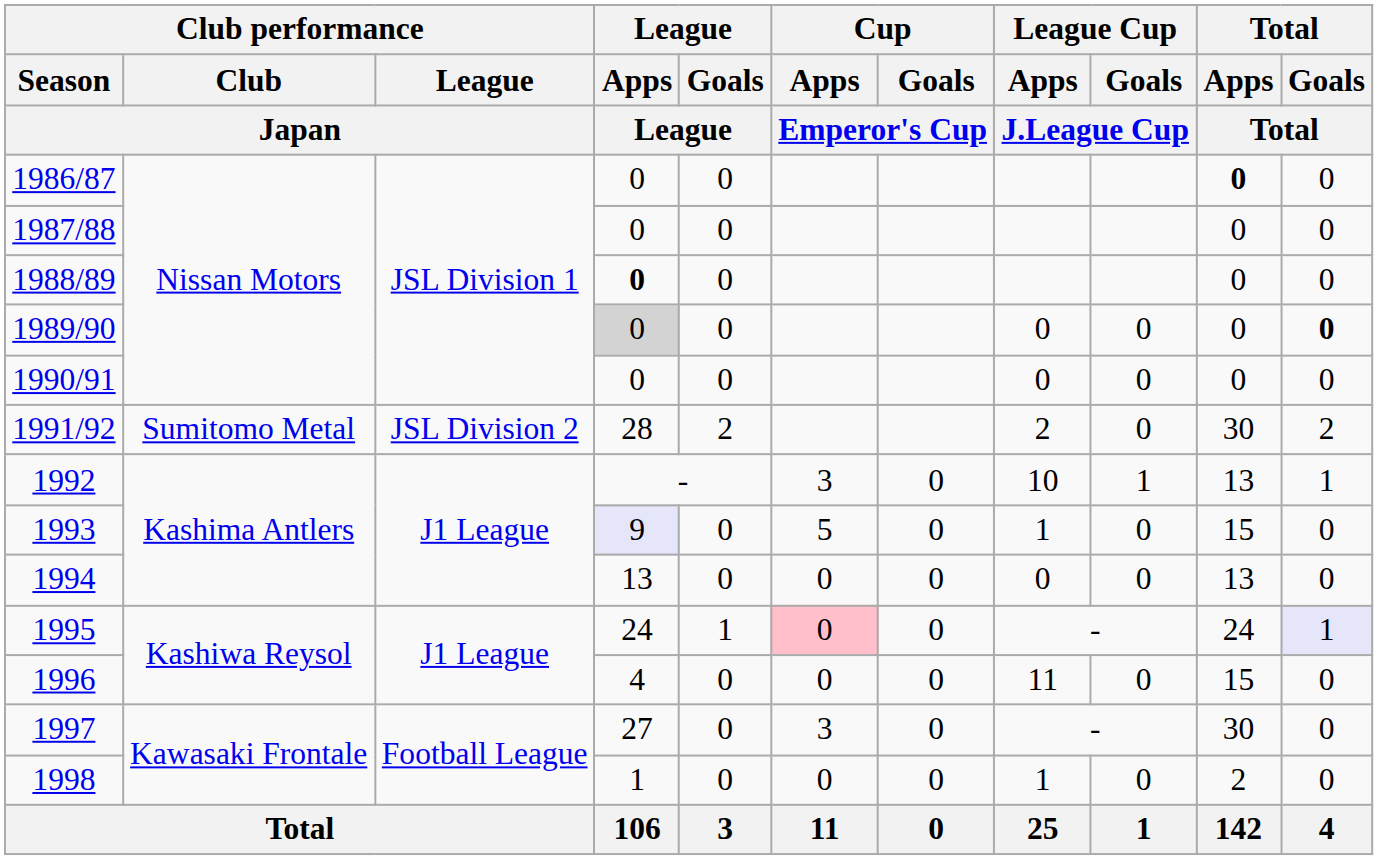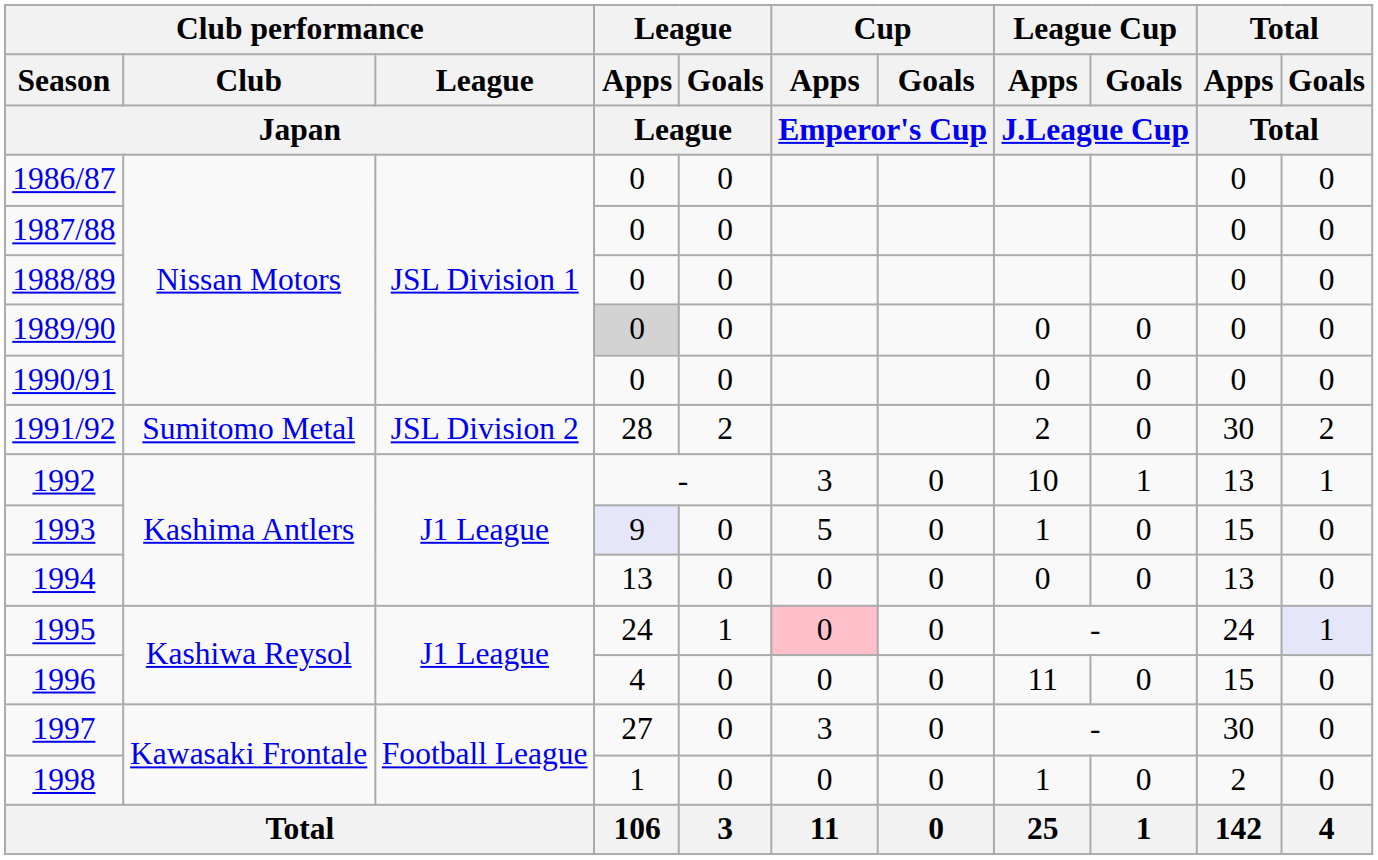(1238, 179) bold -> (1238, 179) normal
(637, 279) bold -> (637, 279) normal
(1327, 329) bold -> (1327, 329) normal
